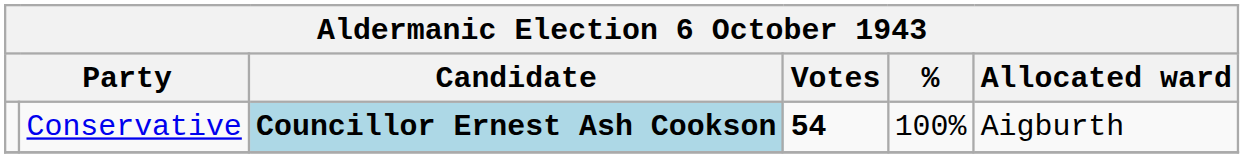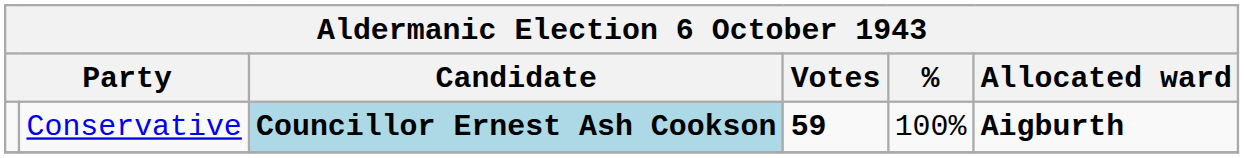(809, 127) 54 -> (809, 127) 59
(1052, 127) normal -> (1052, 127) bold
